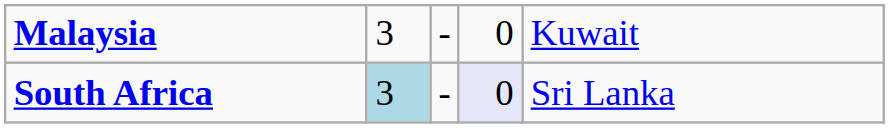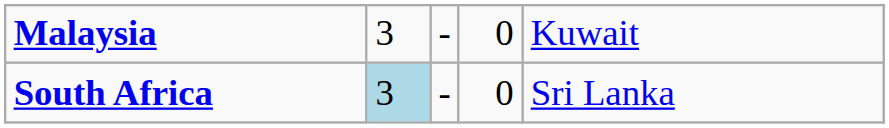(505, 92) lavender background -> (505, 92) no background
